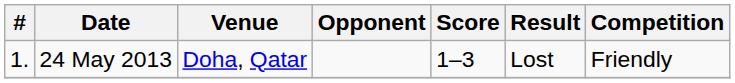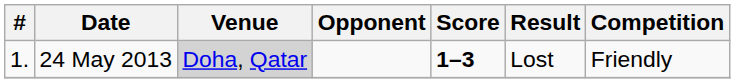(245, 58) no background -> (245, 58) lightgrey background
(455, 58) normal -> (455, 58) bold
